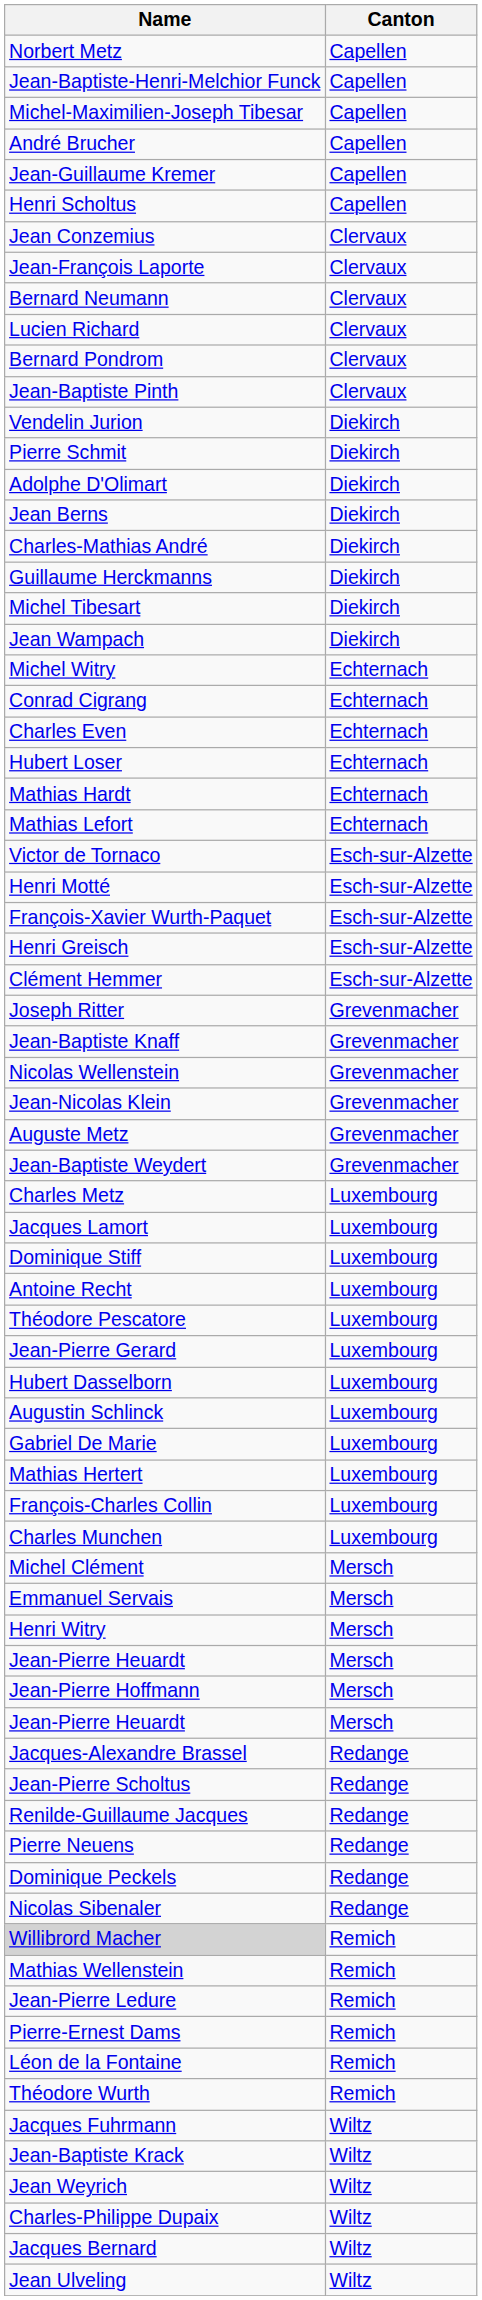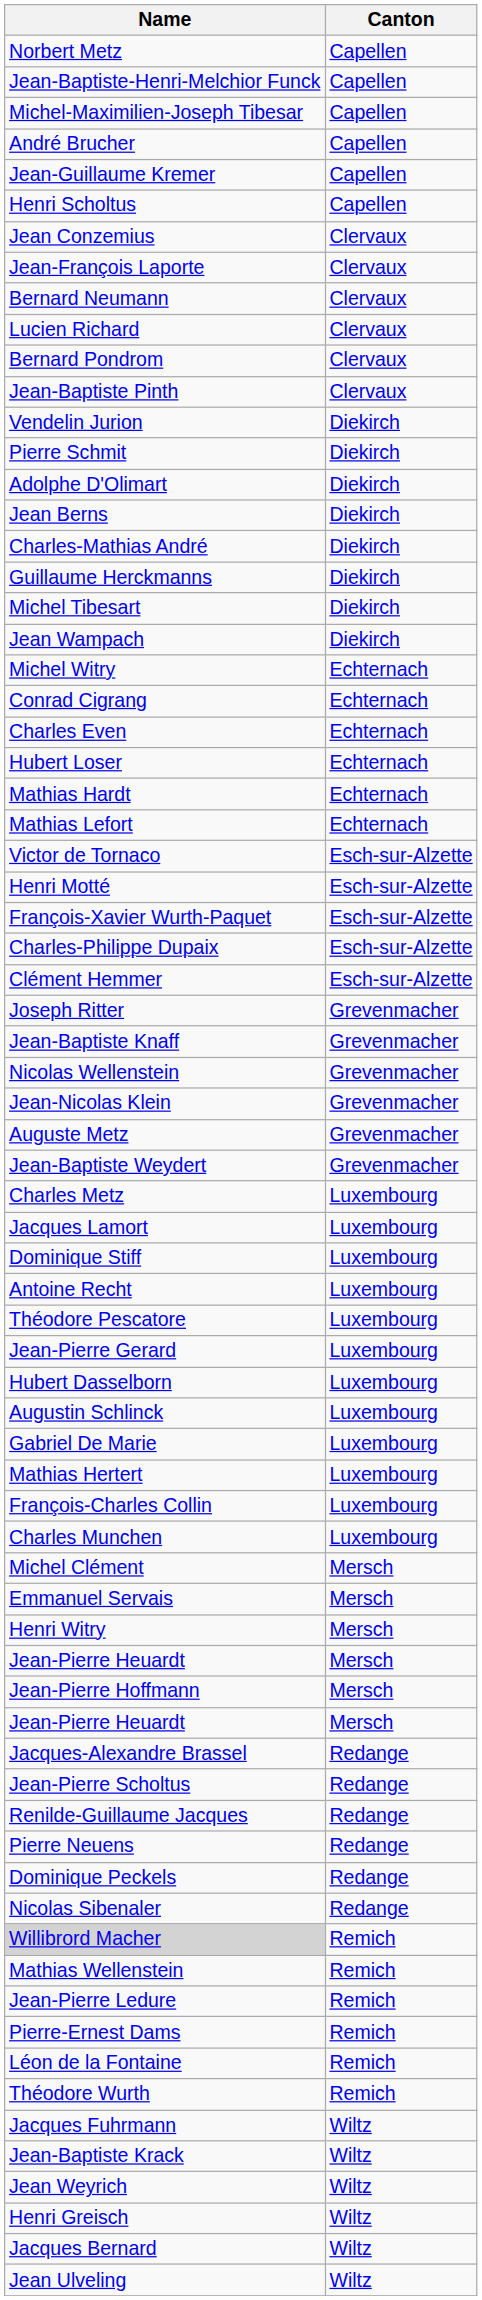(69, 948) Henri Greisch -> (114, 948) Charles-Philippe Dupaix
(114, 2217) Charles-Philippe Dupaix -> (69, 2217) Henri Greisch
